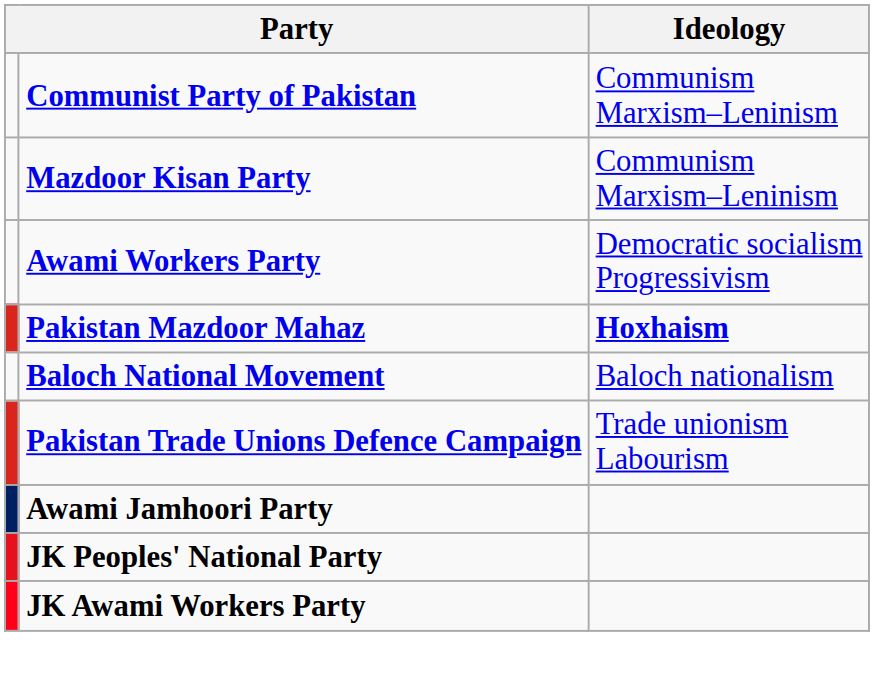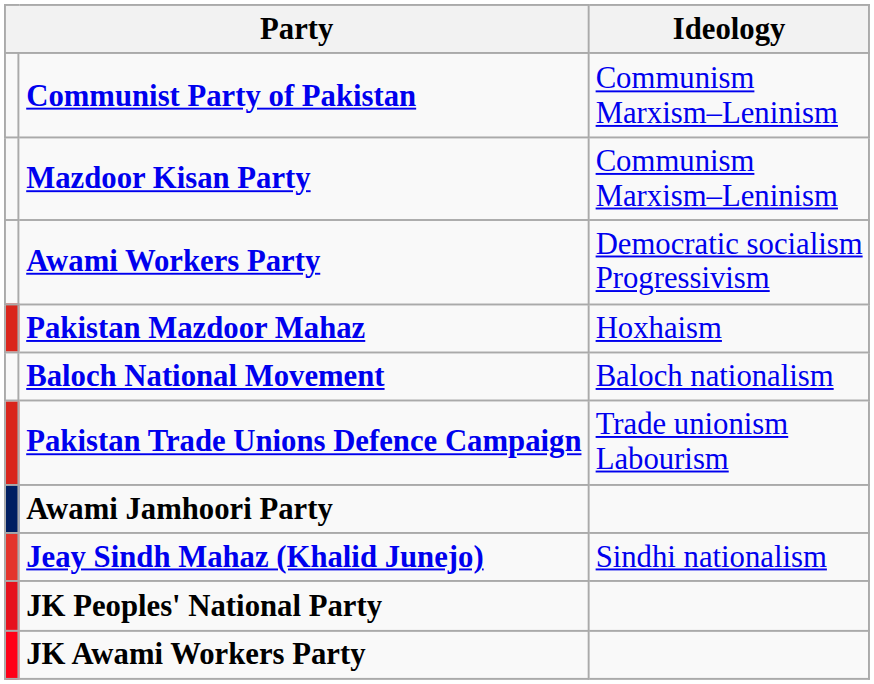(662, 327) bold -> (659, 327) normal
+ row: (255, 556)
